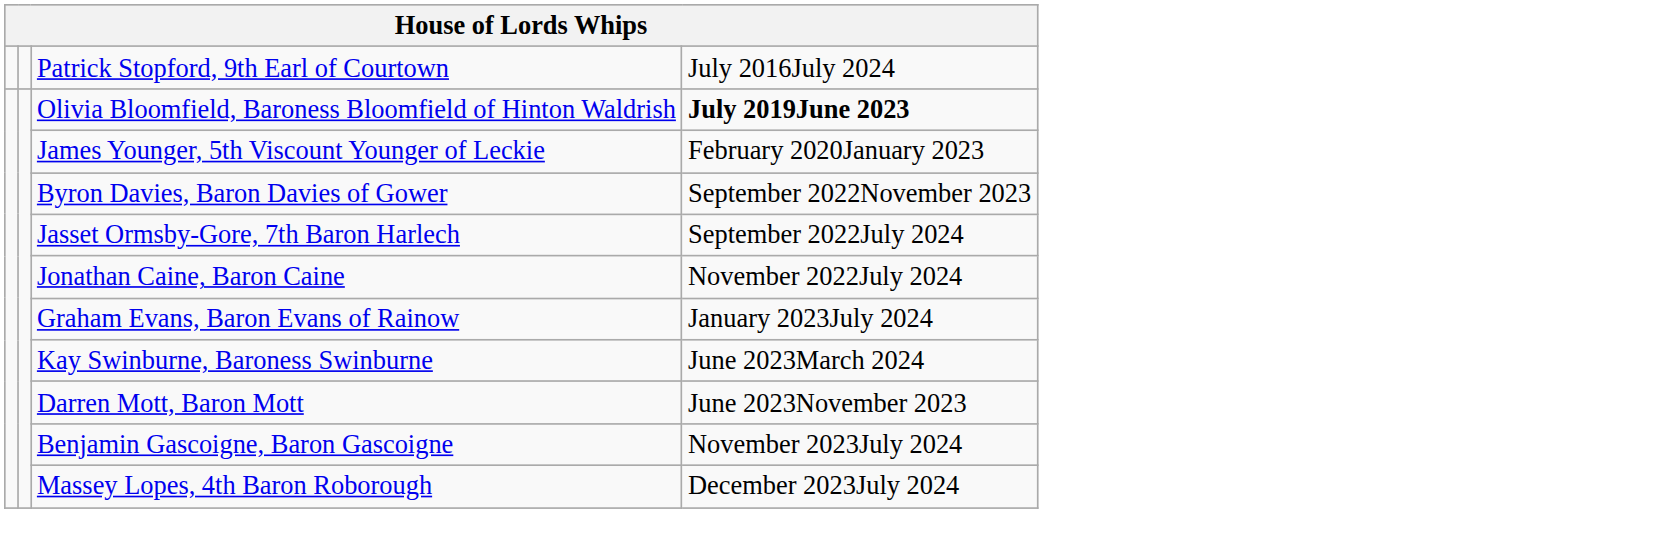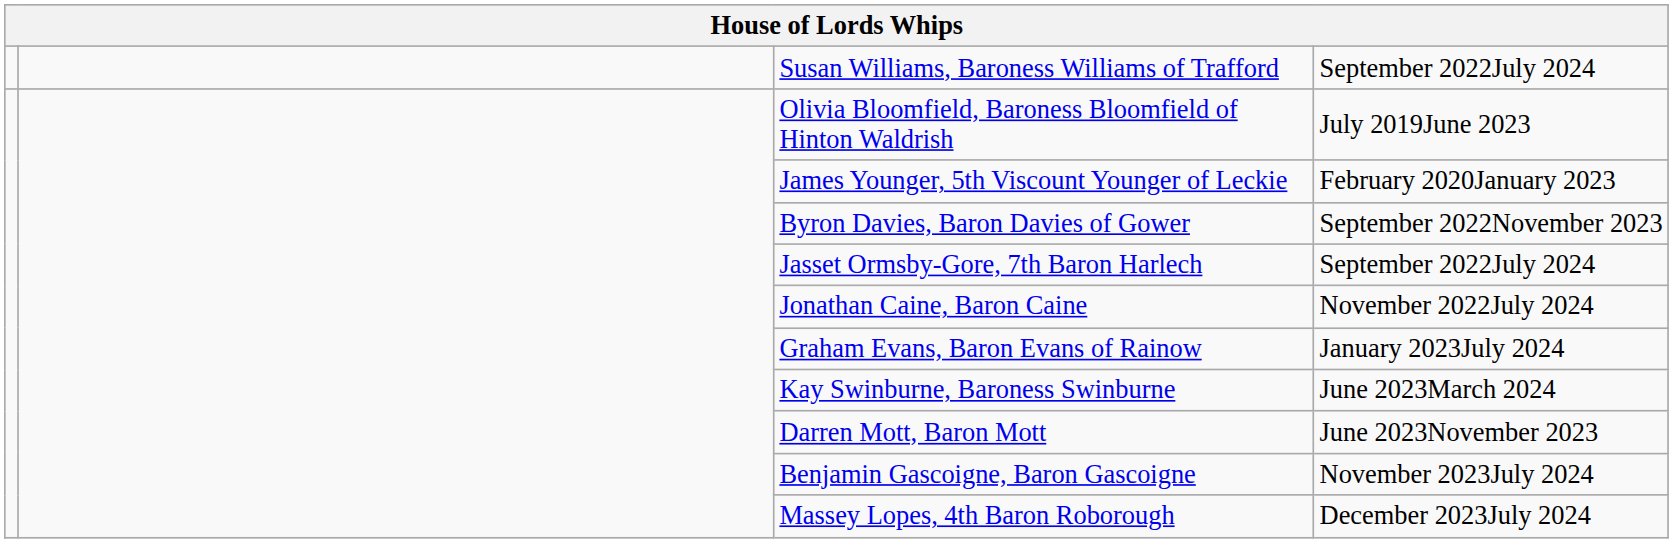+ row: (1029, 67)
- row: (243, 67)
(799, 109) bold -> (1425, 124) normal
